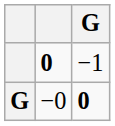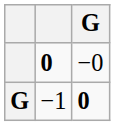(91, 62) −1 -> (91, 62) −0
(53, 100) −0 -> (53, 100) −1
